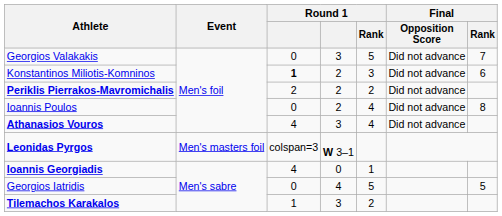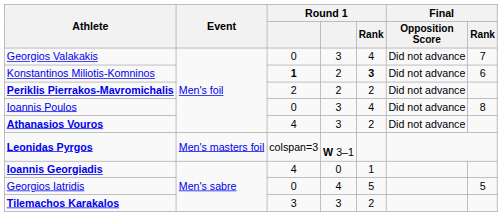(371, 57) 5 -> (371, 57) 4
(371, 74) normal -> (371, 74) bold
(339, 108) 2 -> (339, 108) 3
(371, 124) 4 -> (371, 124) 2
(294, 204) 1 -> (294, 204) 3
